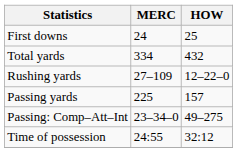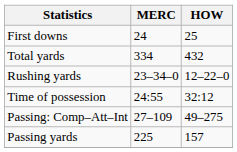(153, 76) 27–109 -> (156, 76) 23–34–0
rows swapped: (42, 96) <-> (57, 137)
(156, 116) 23–34–0 -> (153, 116) 27–109
